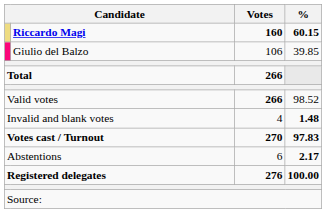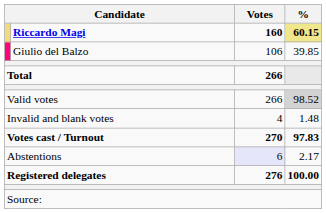(306, 32) no background -> (306, 32) khaki background
(274, 99) bold -> (274, 99) normal
(306, 99) no background -> (306, 99) lightgrey background
(309, 118) bold -> (309, 118) normal
(279, 156) no background -> (279, 156) lavender background
(309, 156) bold -> (309, 156) normal
